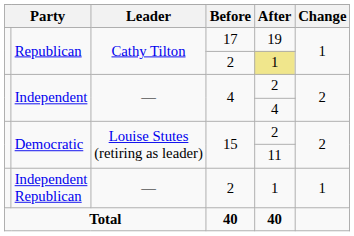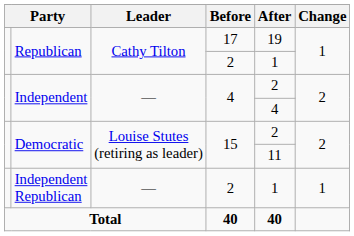(275, 62) khaki background -> (275, 62) no background
